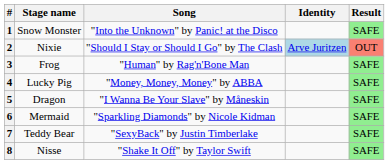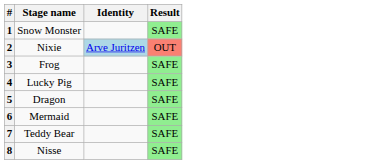- column: (184, 13)
